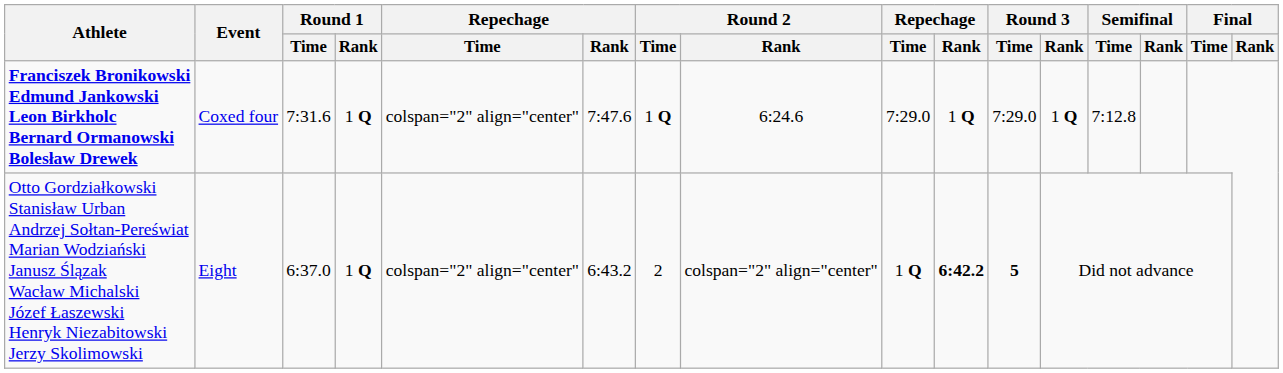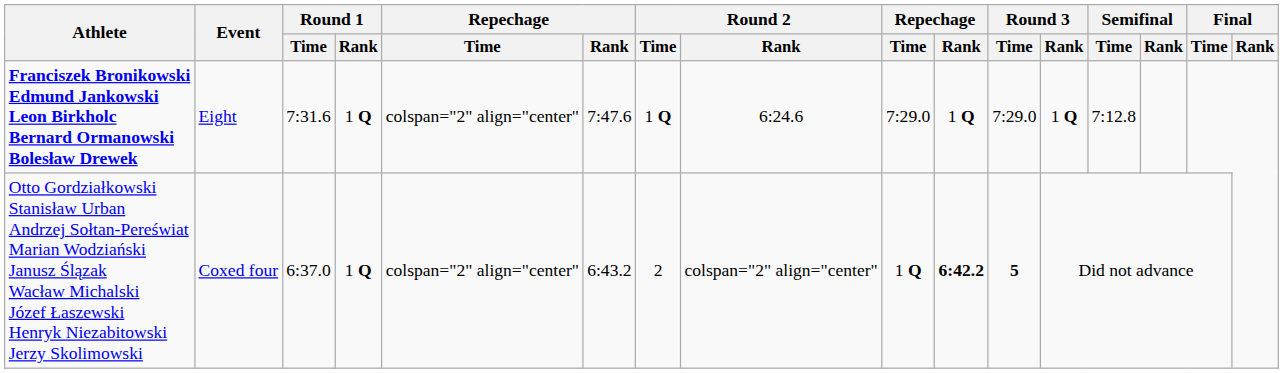(238, 117) Coxed four -> (218, 117) Eight
(218, 270) Eight -> (238, 270) Coxed four
